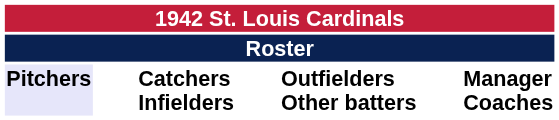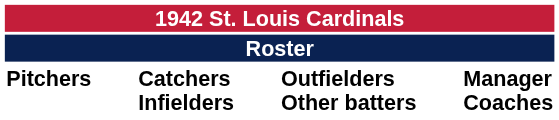(49, 78) lavender background -> (49, 78) no background
